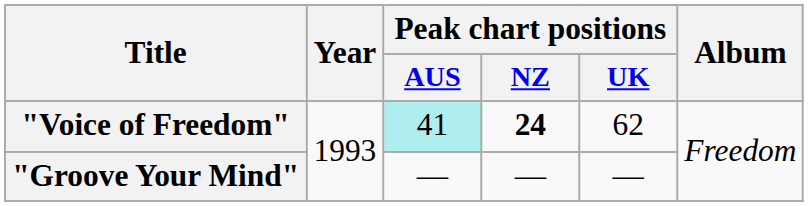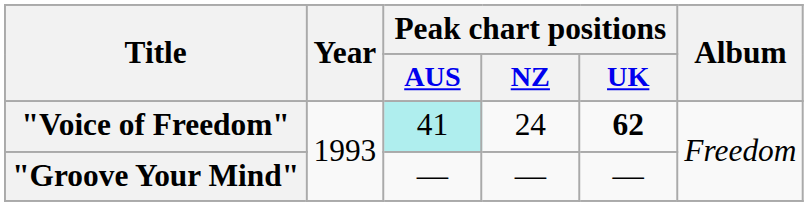(530, 125) bold -> (530, 125) normal
(628, 125) normal -> (628, 125) bold
